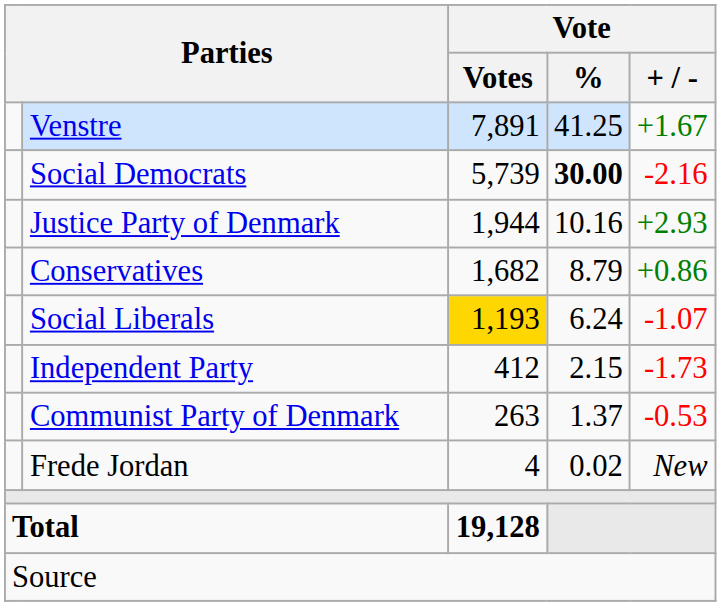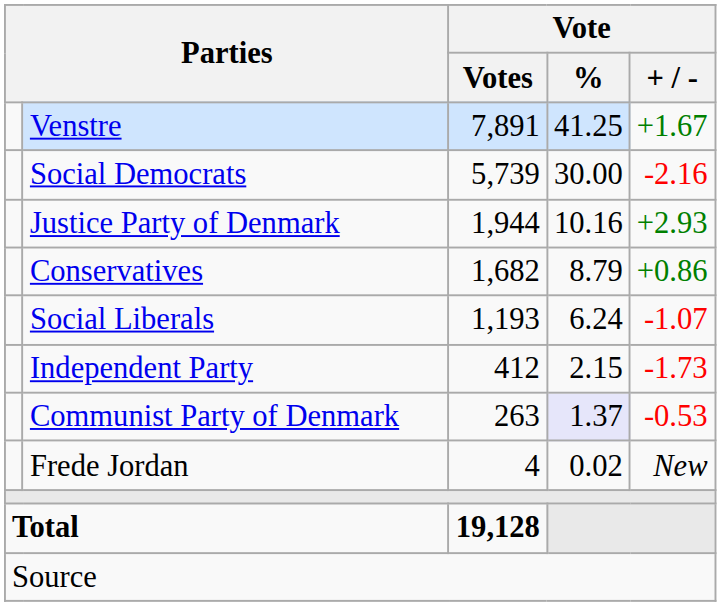(588, 174) bold -> (588, 174) normal
(505, 319) gold background -> (505, 319) no background
(596, 416) no background -> (596, 416) lavender background
